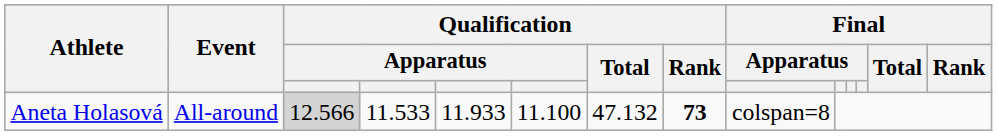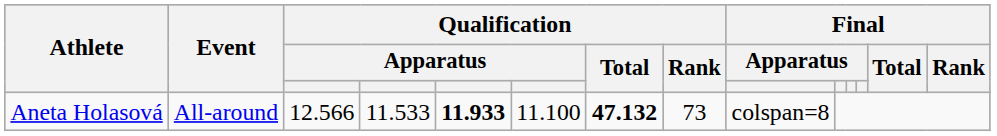(322, 111) lightgrey background -> (322, 111) no background
(473, 111) normal -> (473, 111) bold
(625, 111) normal -> (625, 111) bold
(695, 111) bold -> (694, 111) normal
